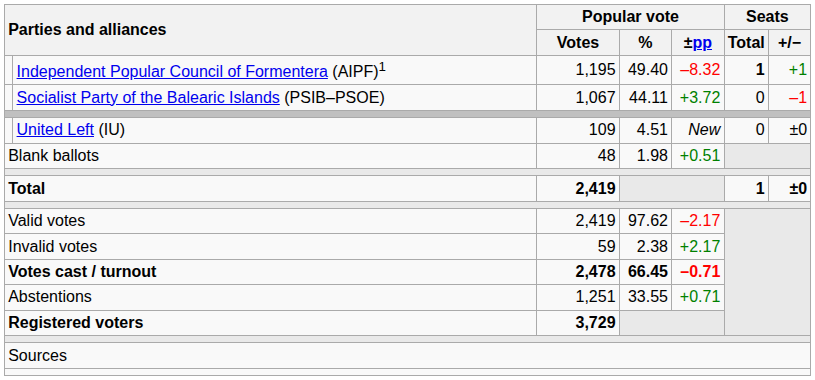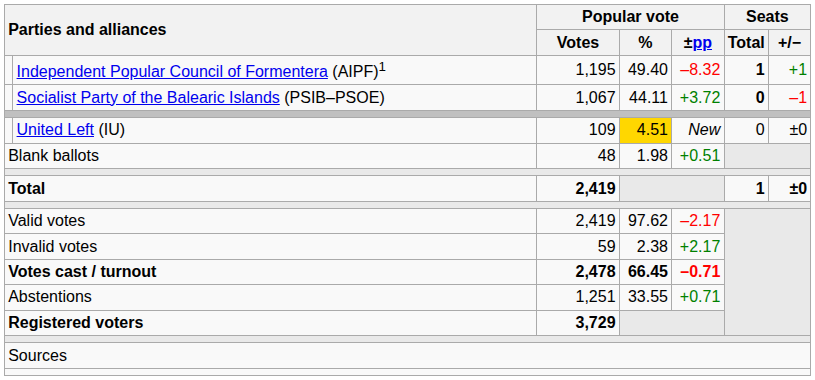(760, 97) normal -> (760, 97) bold
(652, 130) no background -> (652, 130) gold background
